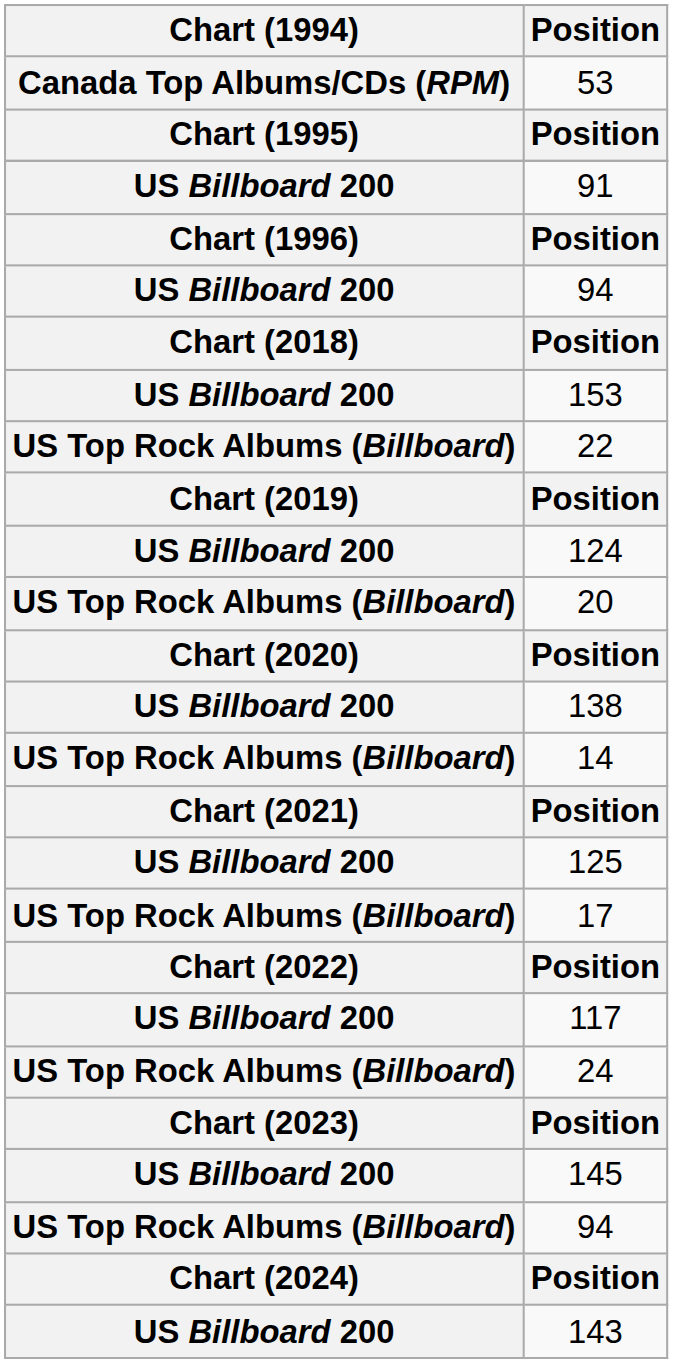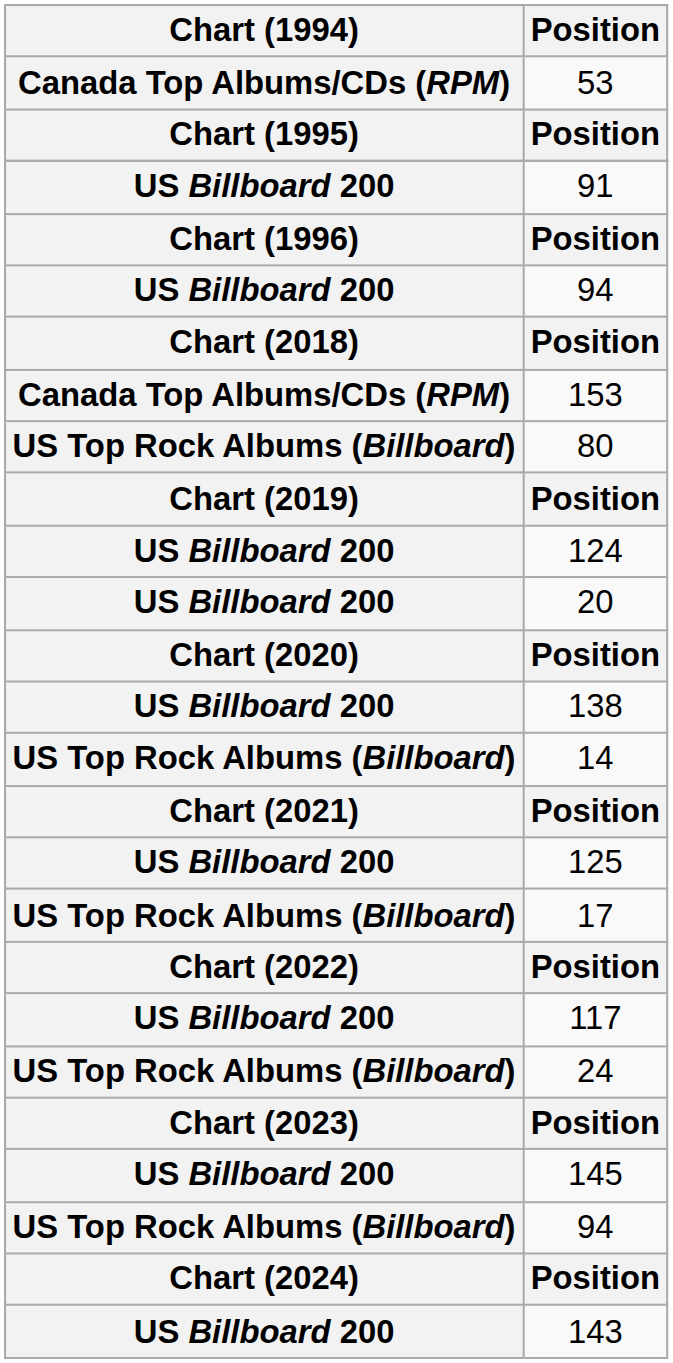(264, 394) US Billboard 200 -> (264, 394) Canada Top Albums/CDs (RPM)
(595, 446) 22 -> (595, 446) 80
(264, 602) US Top Rock Albums (Billboard) -> (264, 602) US Billboard 200
